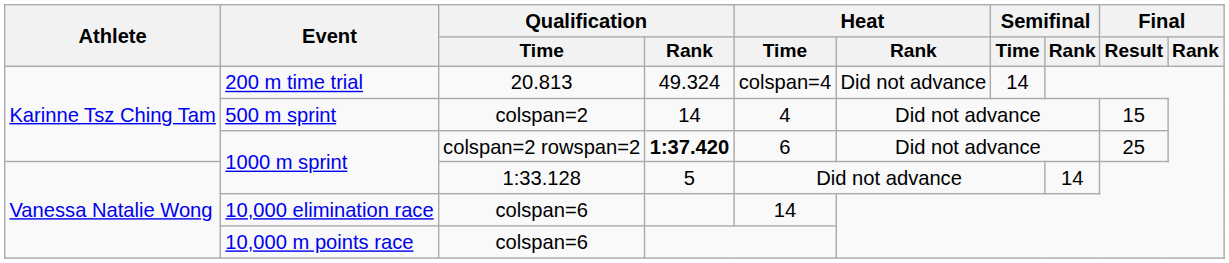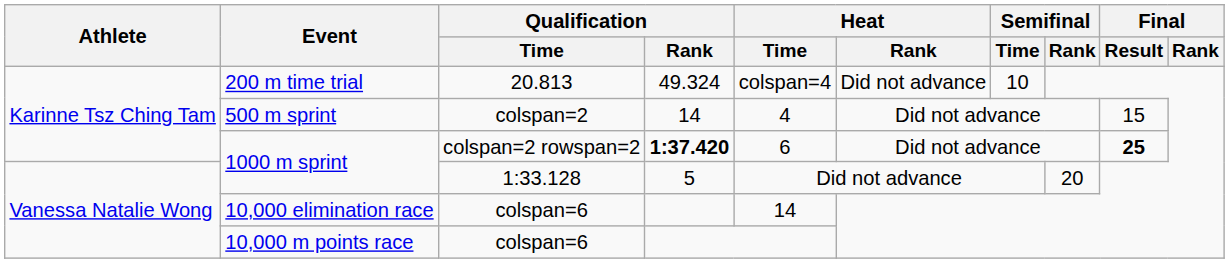(1018, 83) 14 -> (1018, 83) 10
(1134, 147) normal -> (1134, 147) bold
(1072, 178) 14 -> (1072, 178) 20
